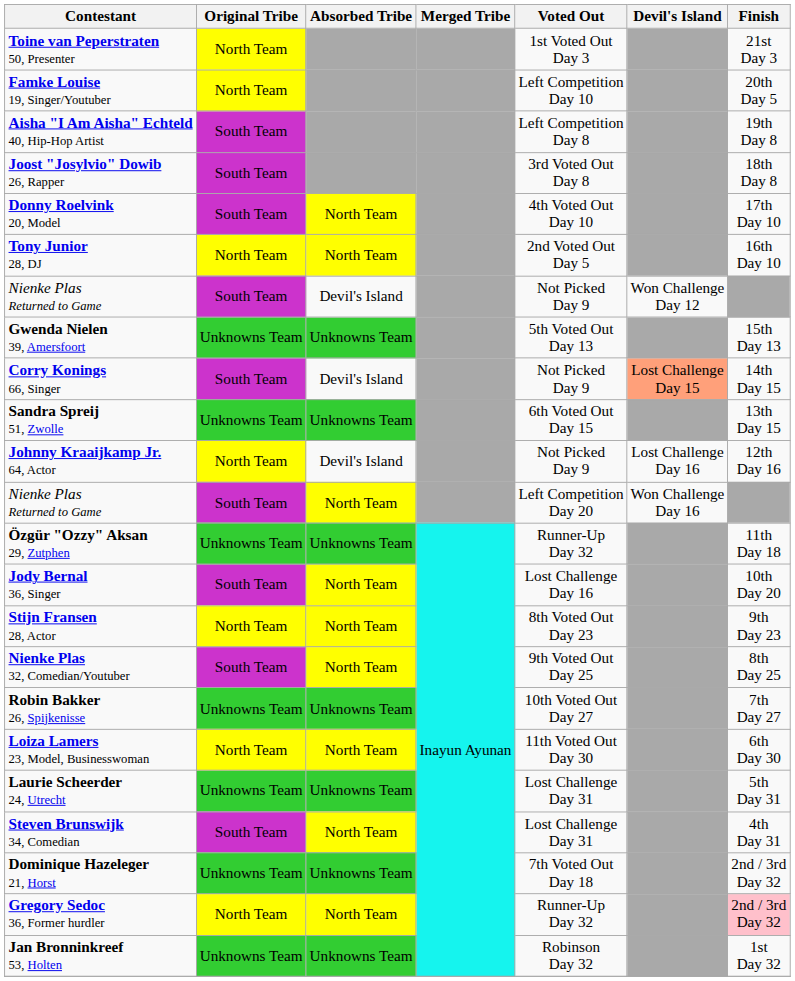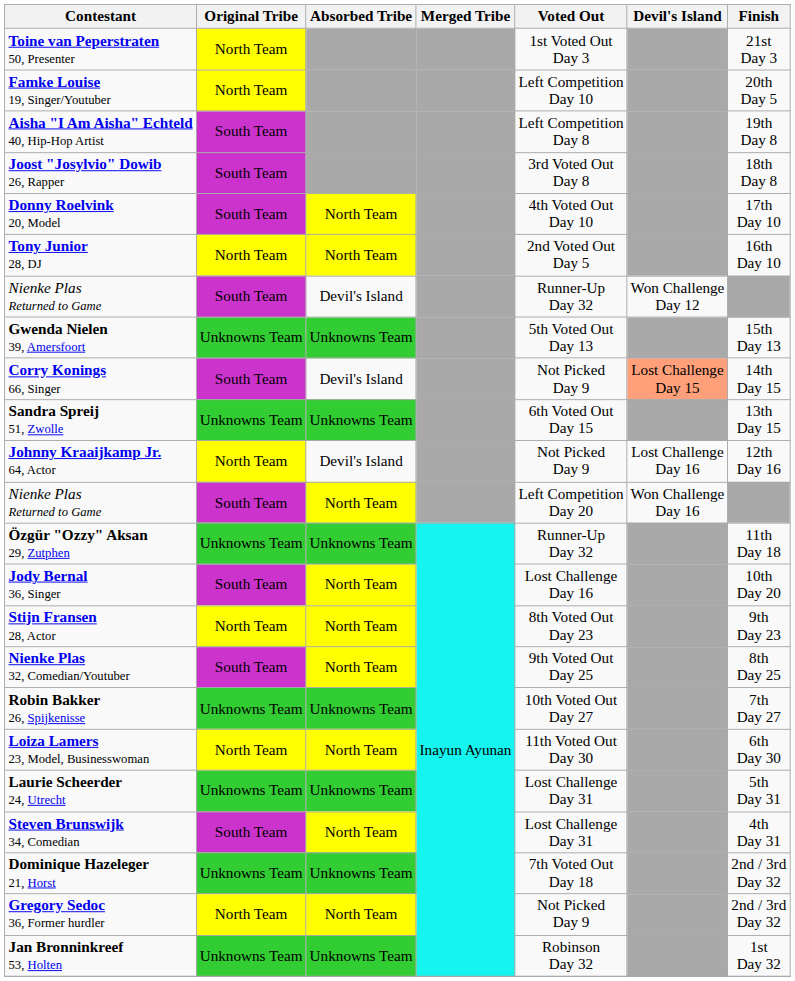(571, 296) Not Picked Day 9 -> (571, 296) Runner-Up Day 32
(571, 914) Runner-Up Day 32 -> (571, 914) Not Picked Day 9
(759, 914) pink background -> (759, 914) no background
